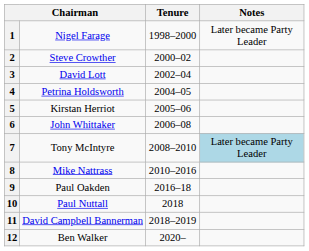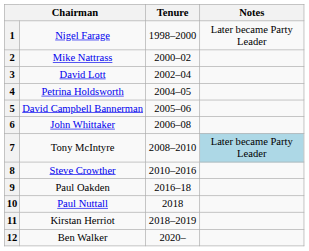(83, 58) Steve Crowther -> (83, 58) Mike Nattrass
(83, 108) Kirstan Herriot -> (83, 108) David Campbell Bannerman
(83, 170) Mike Nattrass -> (83, 170) Steve Crowther
(83, 220) David Campbell Bannerman -> (83, 220) Kirstan Herriot
